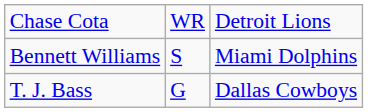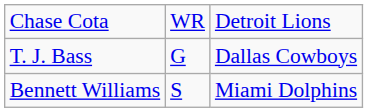rows swapped: (85, 55) <-> (51, 90)
